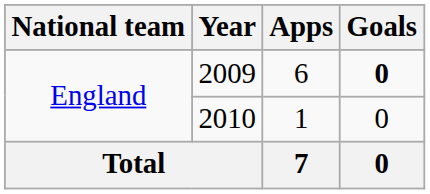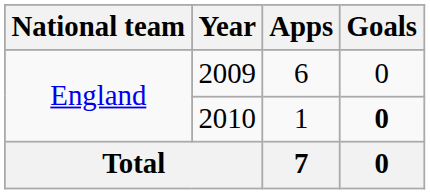(382, 73) bold -> (382, 73) normal
(382, 118) normal -> (382, 118) bold
